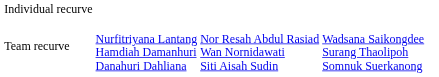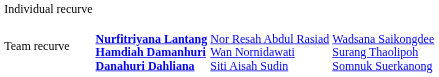(146, 52) normal -> (151, 52) bold
